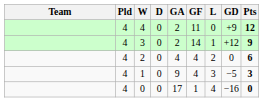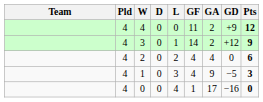columns swapped: (213, 12) <-> (177, 12)
